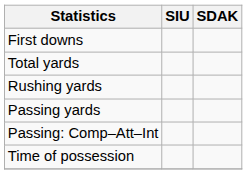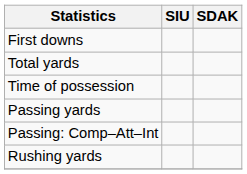rows swapped: (55, 86) <-> (71, 156)
